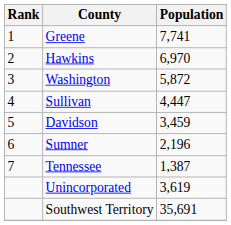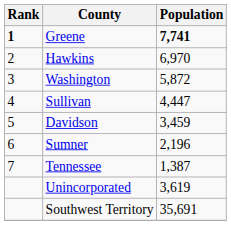(11, 36) normal -> (11, 36) bold
(175, 36) normal -> (175, 36) bold
